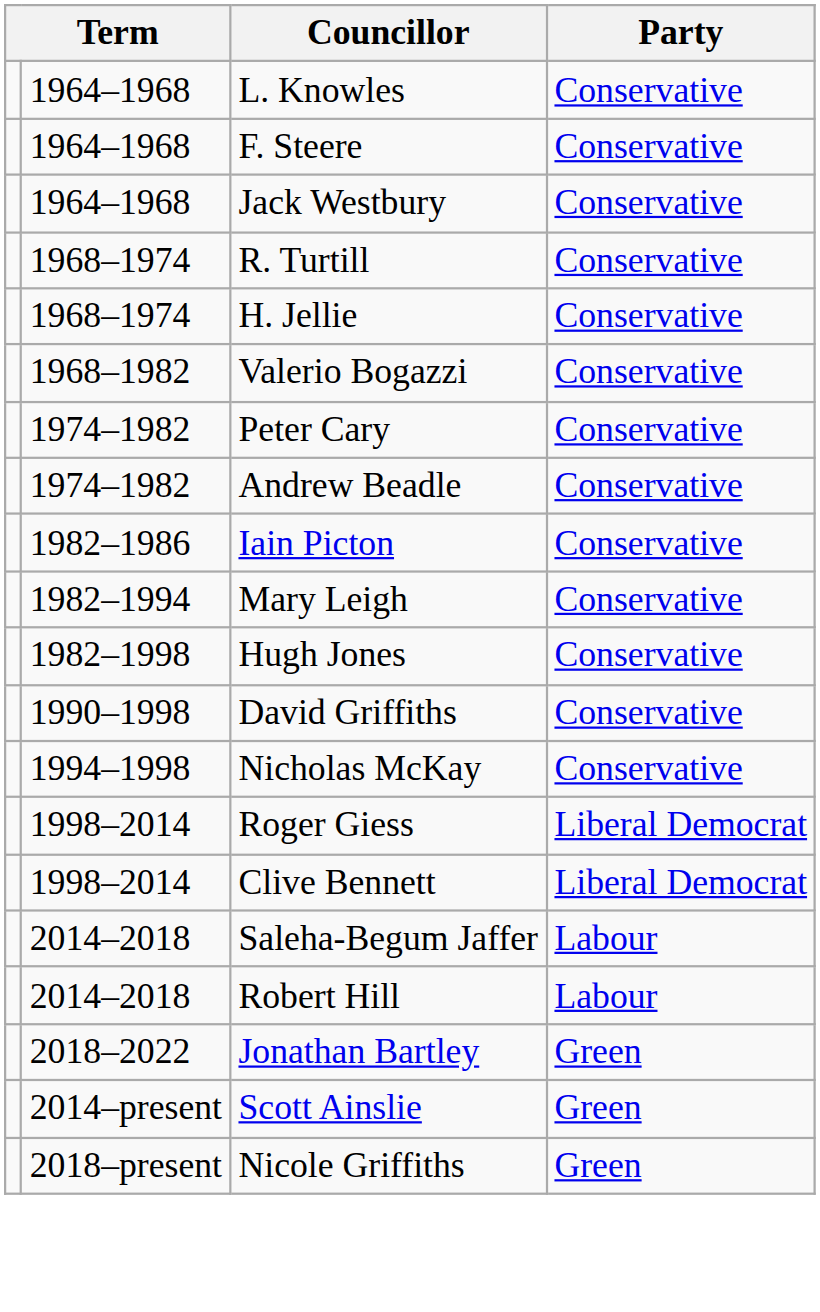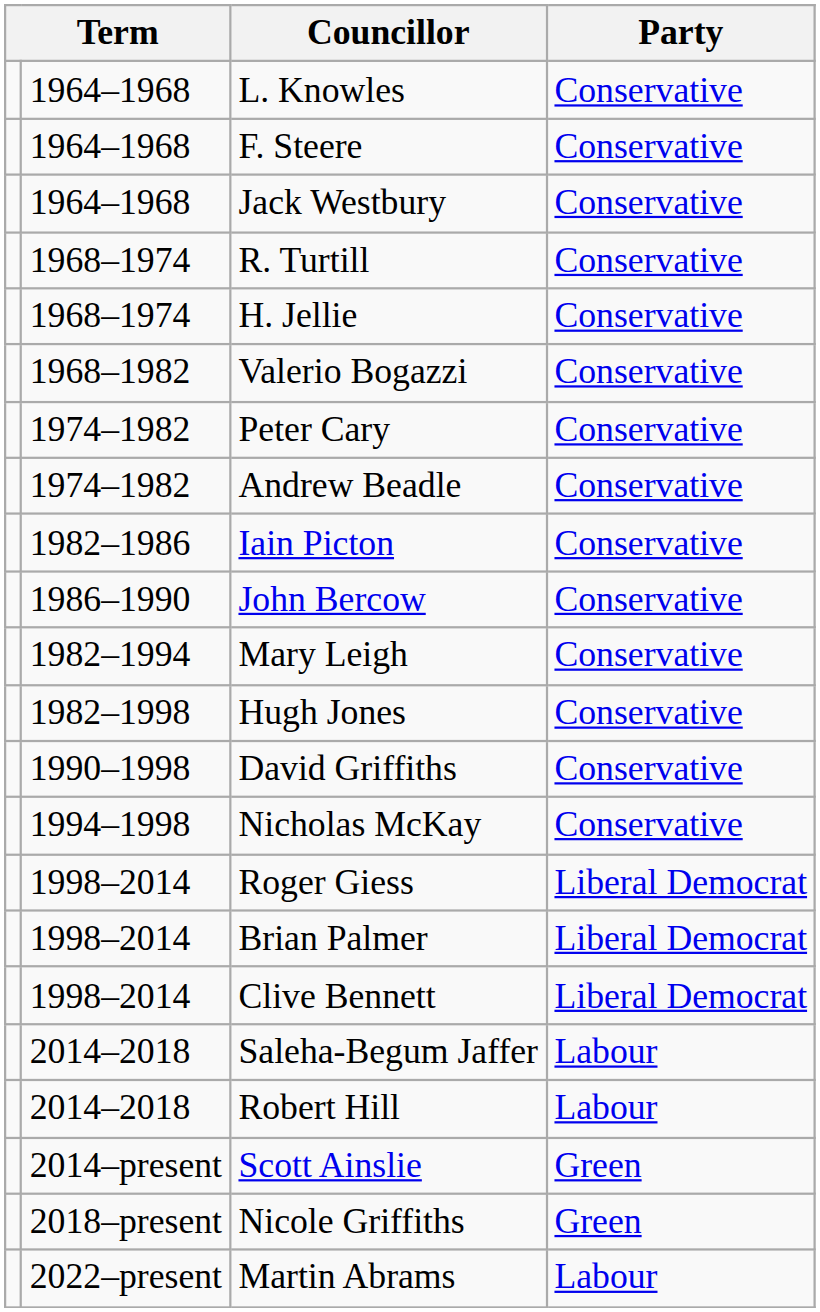+ row: (332, 598)
+ row: (333, 938)
- row: (359, 1051)
+ row: (347, 1277)
